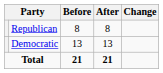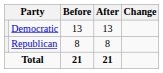rows swapped: (35, 44) <-> (34, 28)
